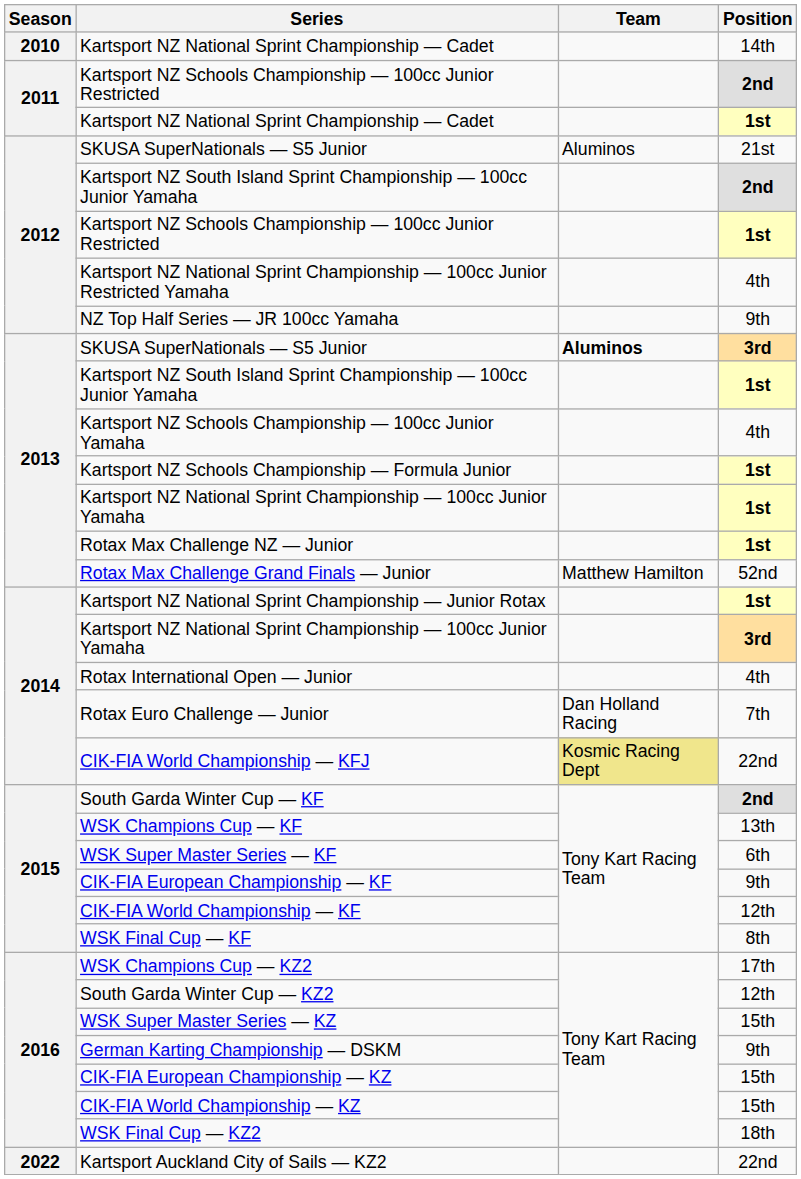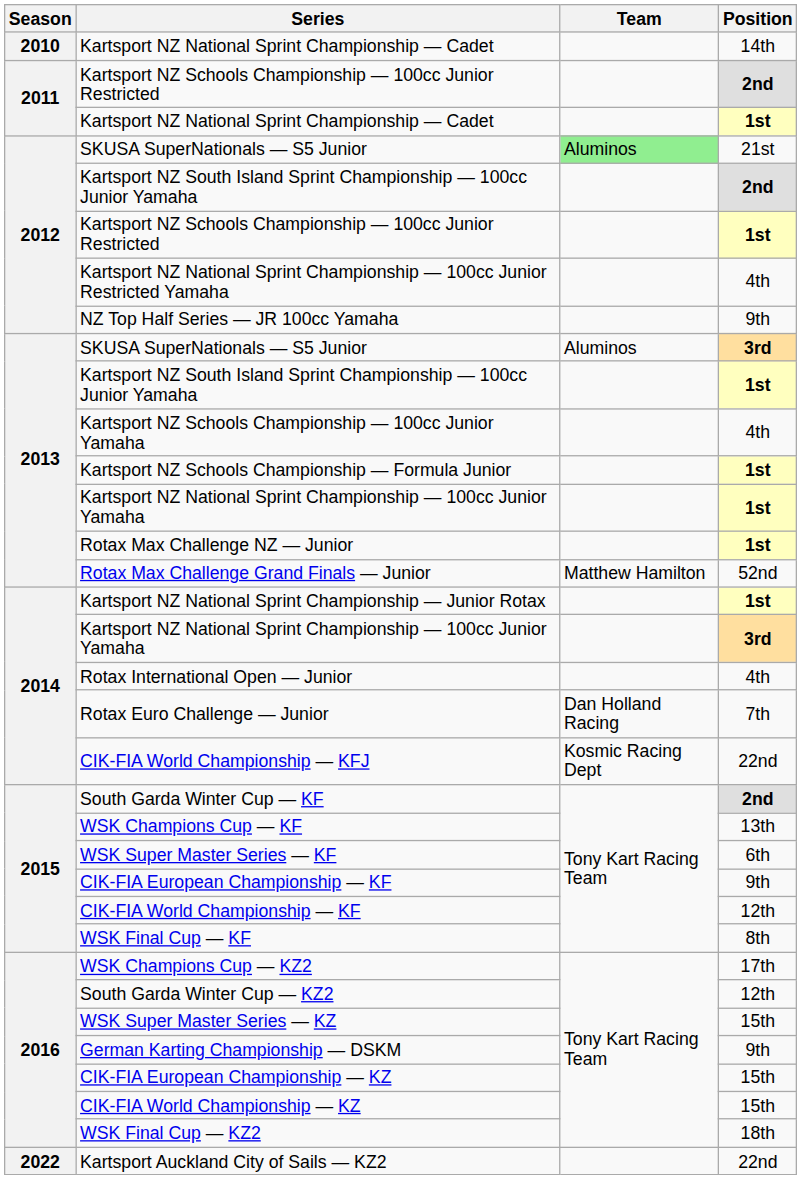(598, 149) no background -> (600, 149) lightgreen background
(602, 347) bold -> (600, 347) normal
(621, 761) khaki background -> (623, 761) no background
